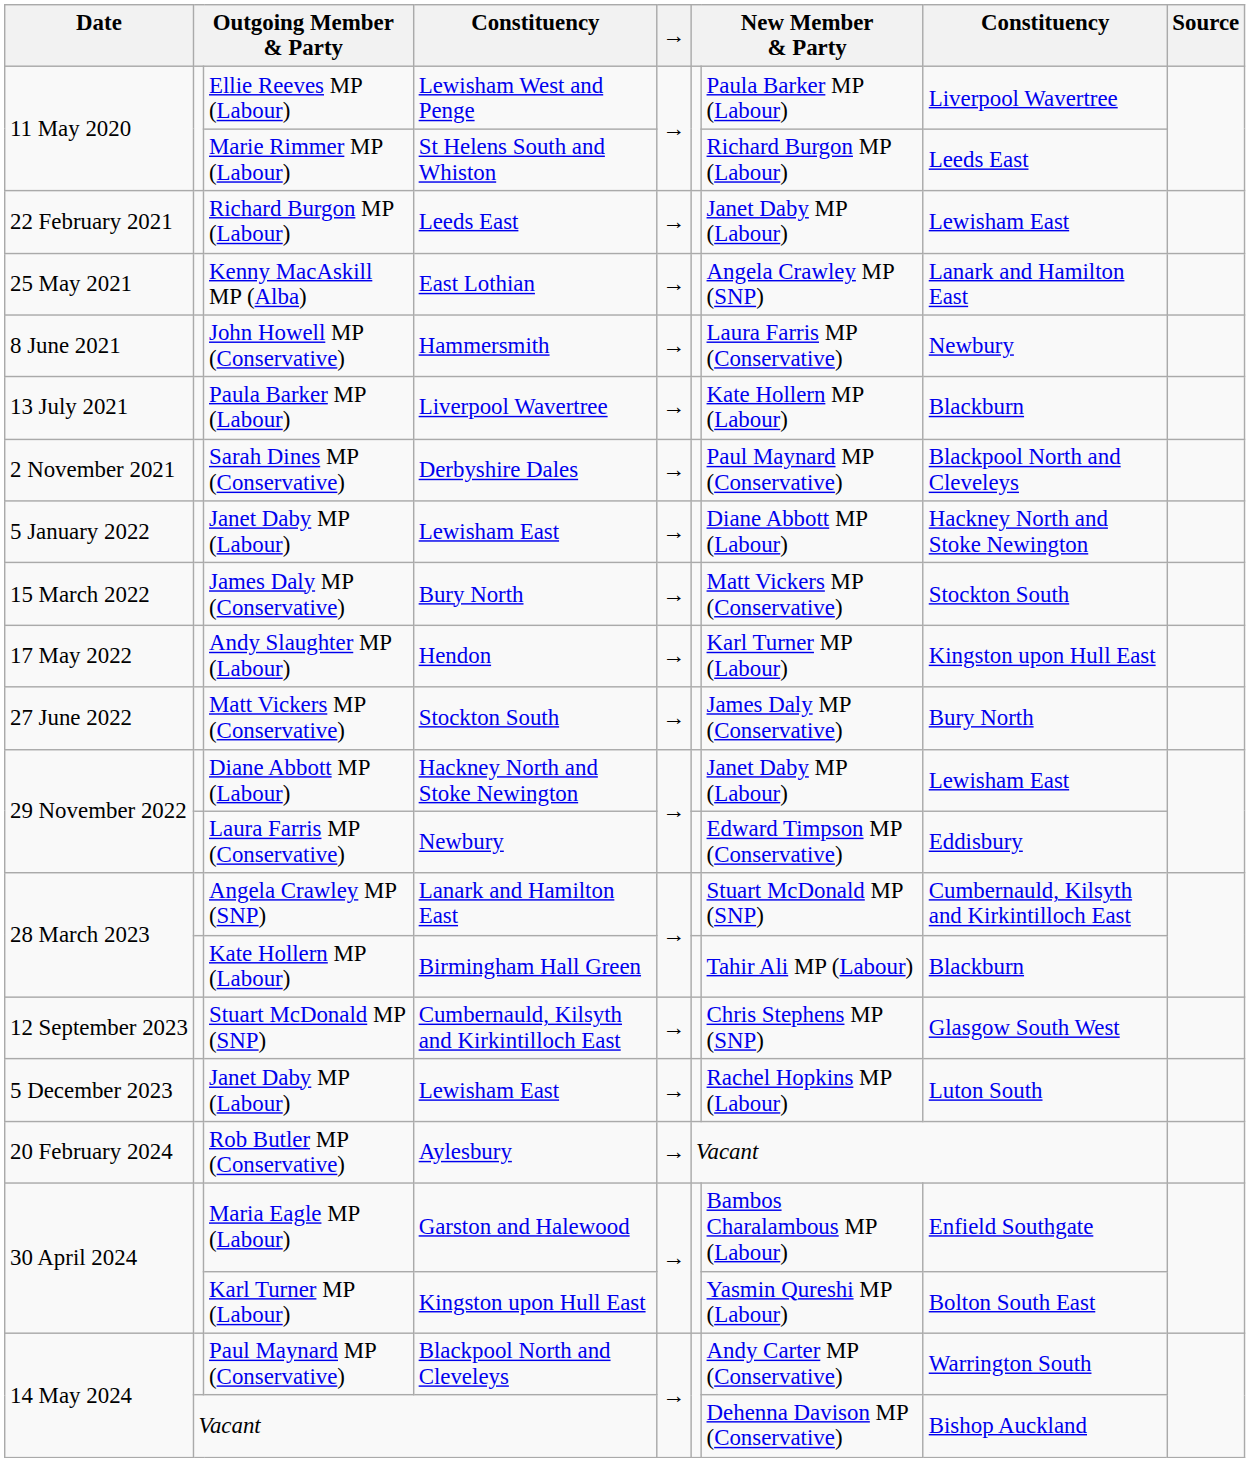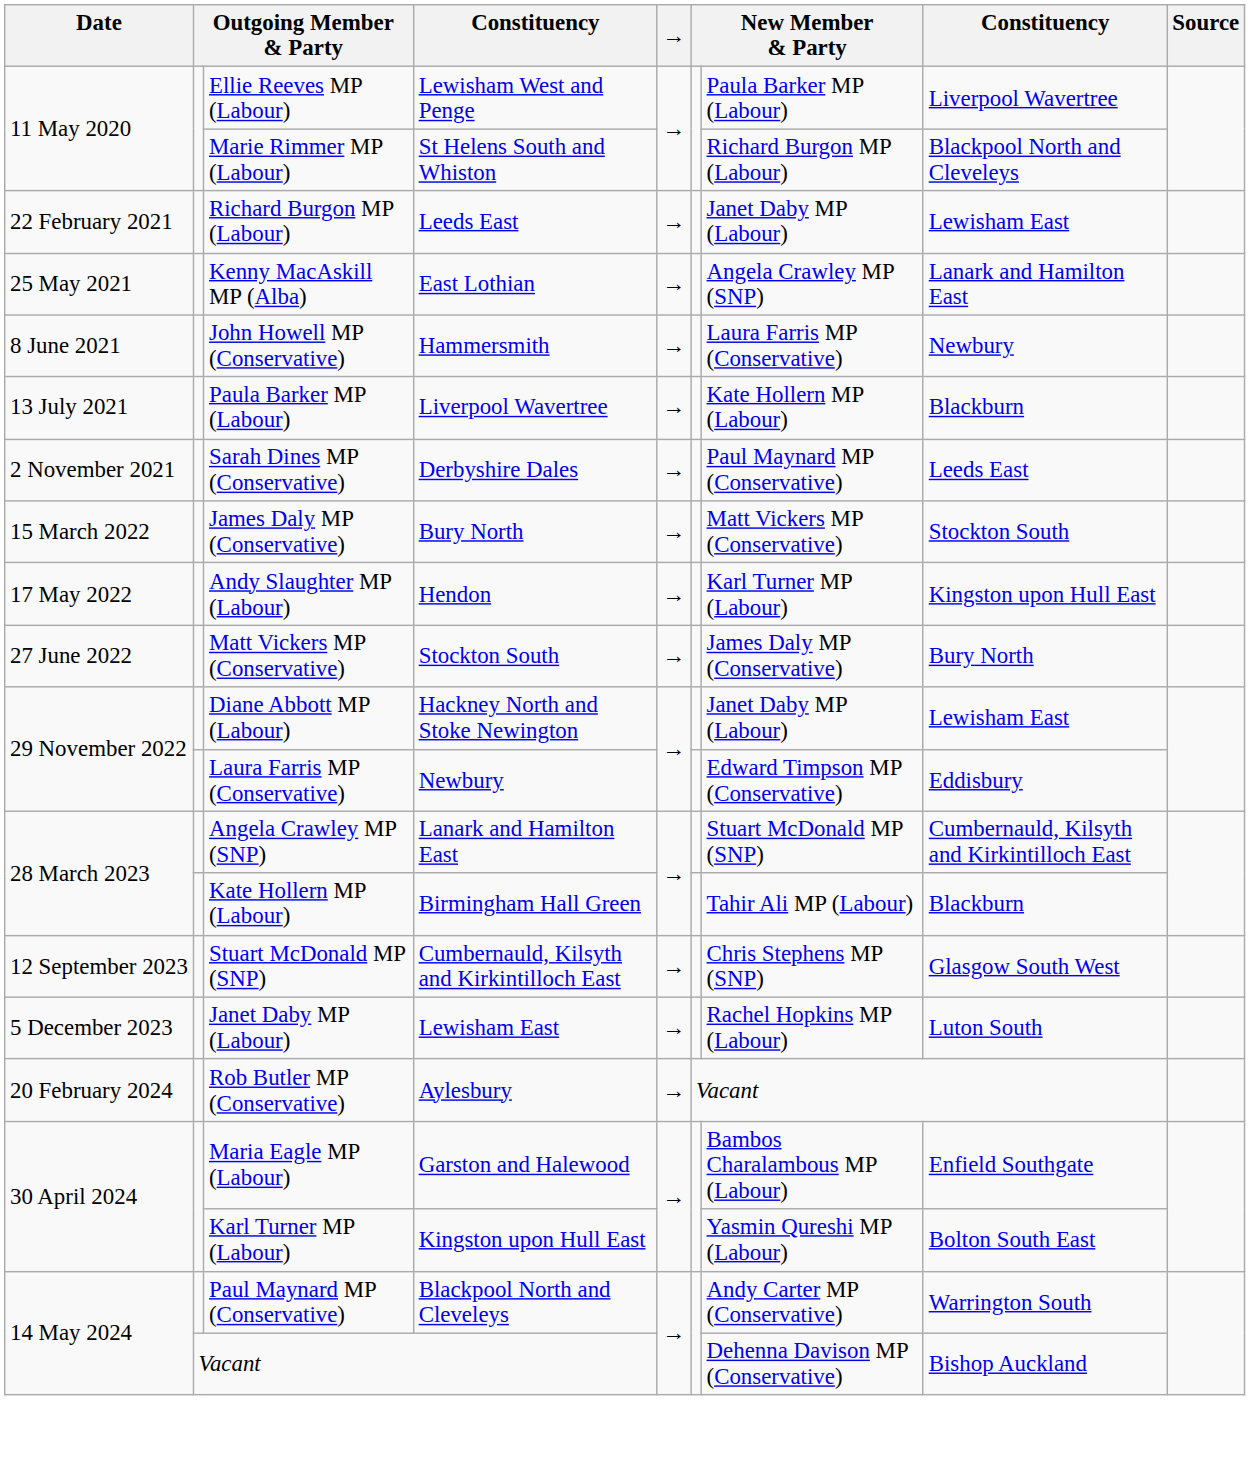(979, 159) Leeds East -> (1025, 159) Blackpool North and Cleveleys
(1025, 469) Blackpool North and Cleveleys -> (979, 469) Leeds East
- row: (80, 531)
